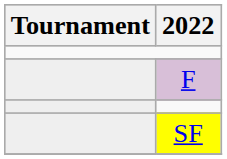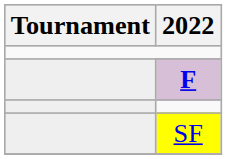(188, 79) normal -> (188, 79) bold
